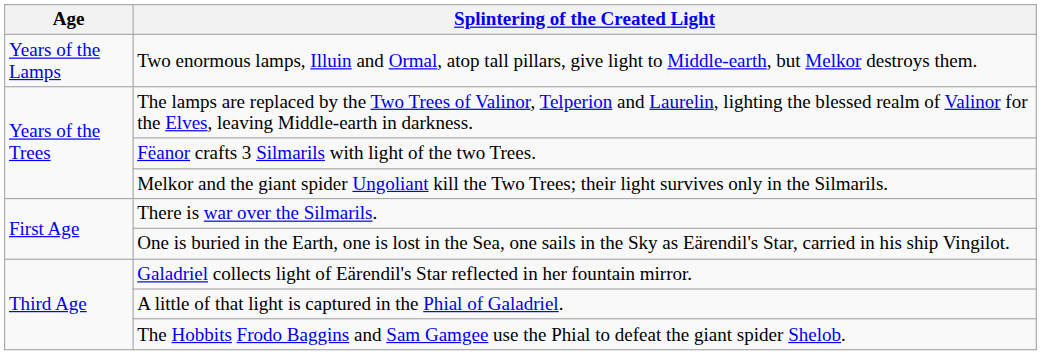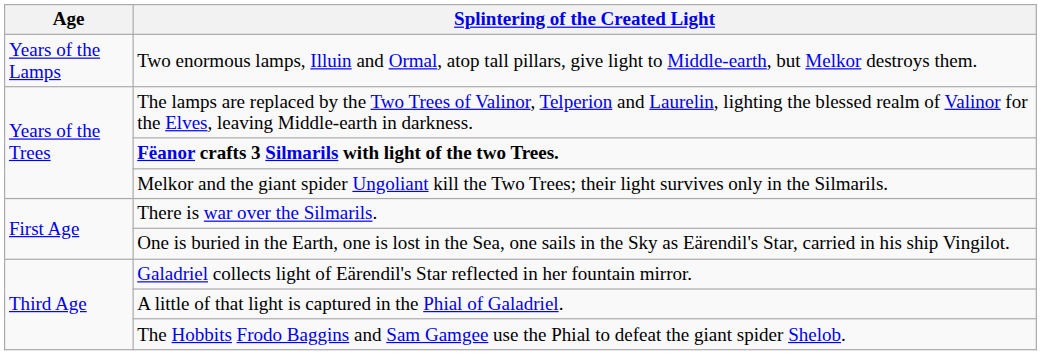(337, 153) normal -> (348, 153) bold
